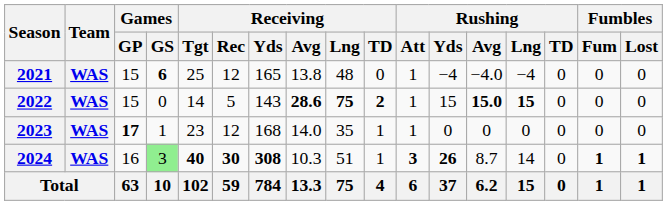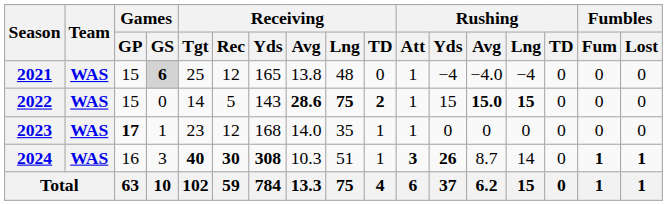(162, 74) no background -> (162, 74) lightgrey background
(162, 158) lightgreen background -> (162, 158) no background
